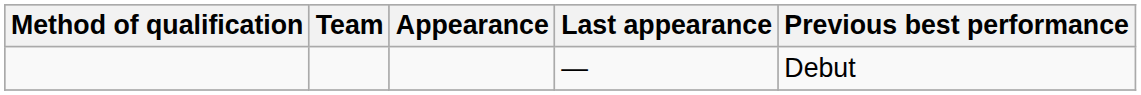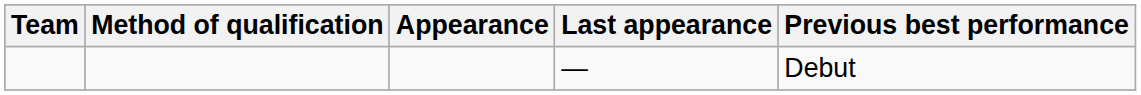columns swapped: (350, 25) <-> (157, 25)
